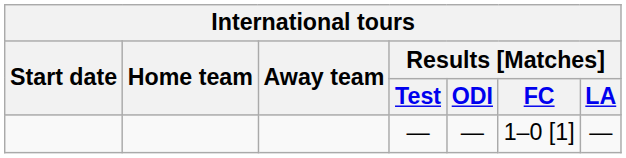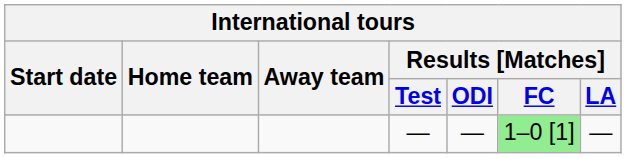(539, 133) no background -> (539, 133) lightgreen background
